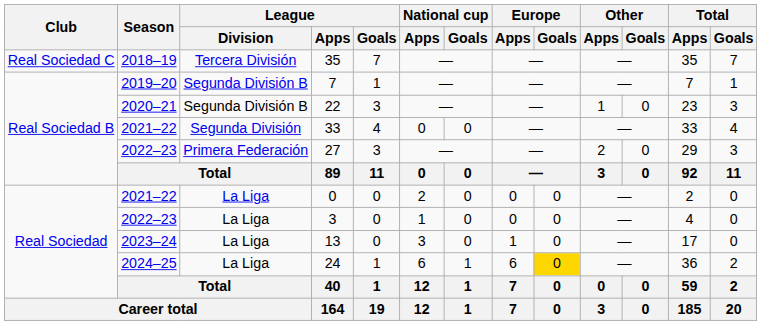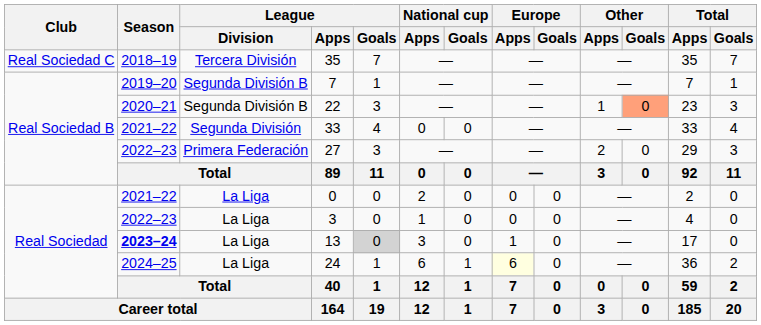(645, 106) no background -> (645, 106) lightsalmon background
(149, 241) normal -> (149, 241) bold
(377, 241) no background -> (377, 241) lightgrey background
(513, 264) no background -> (513, 264) lightyellow background
(557, 264) gold background -> (557, 264) no background
